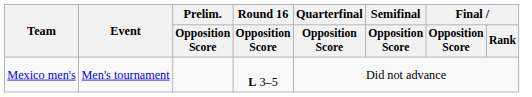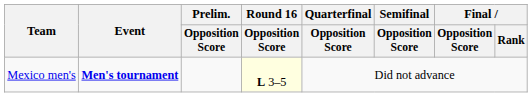(126, 75) normal -> (130, 75) bold
(263, 82) no background -> (272, 82) lightyellow background
